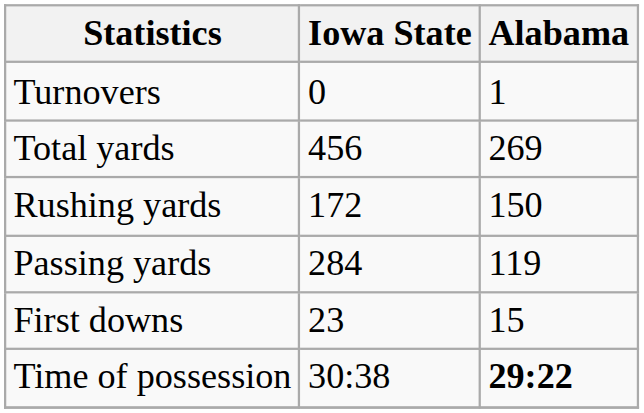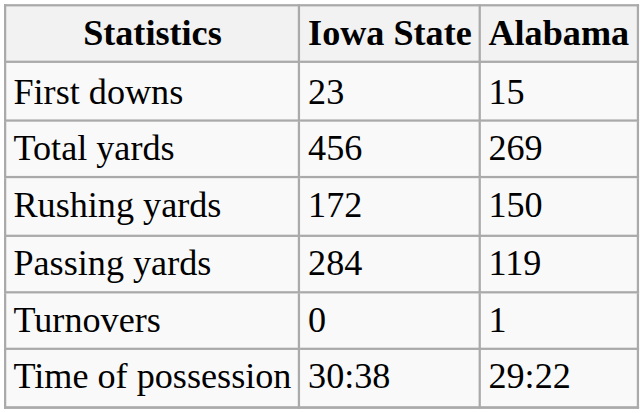rows swapped: (98, 320) <-> (87, 90)
(531, 377) bold -> (530, 377) normal
